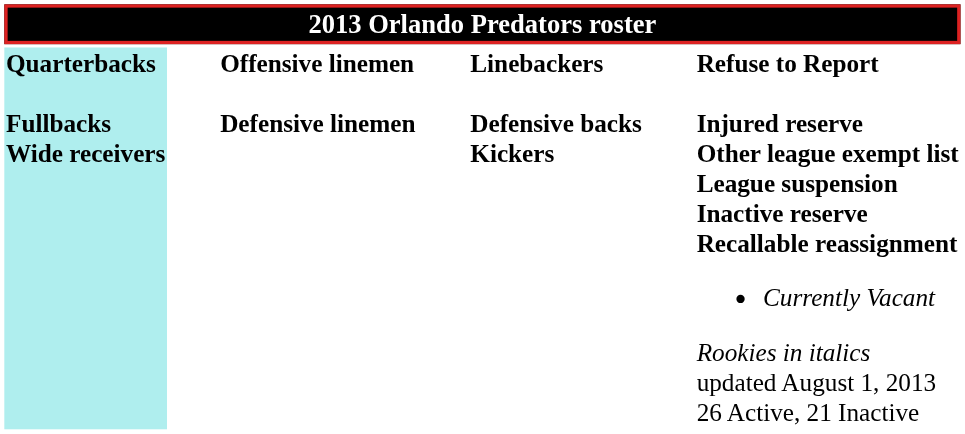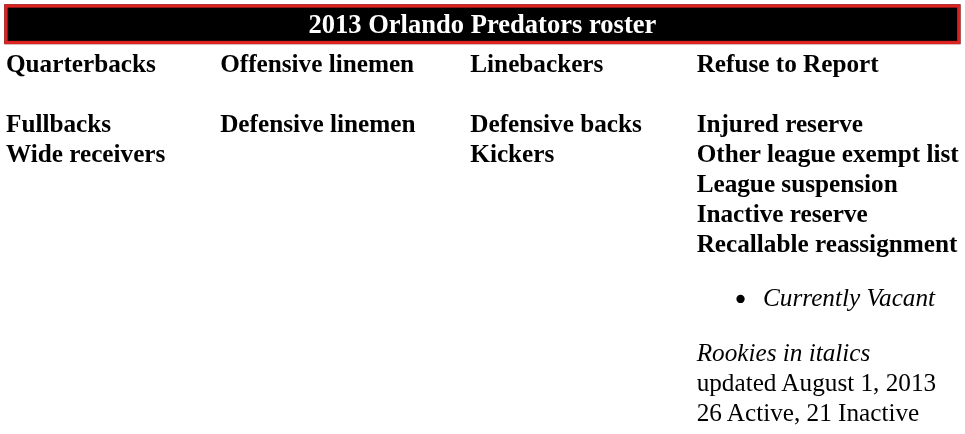(86, 108) paleturquoise background -> (86, 108) no background
